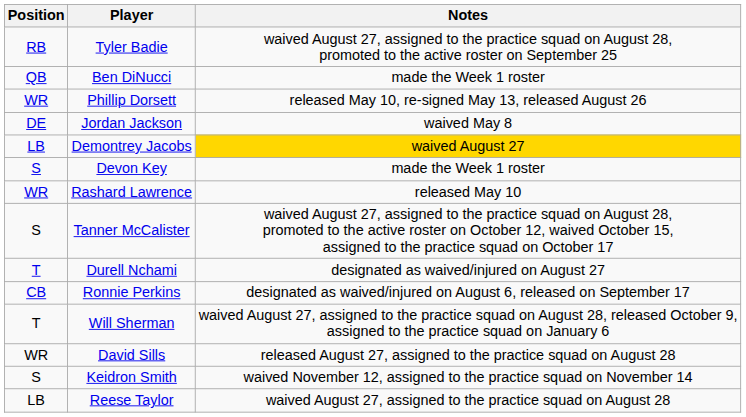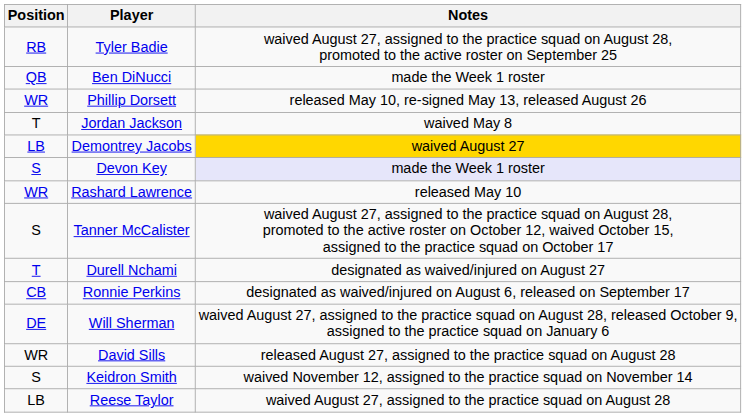(36, 123) DE -> (36, 123) T
(468, 169) no background -> (468, 169) lavender background
(36, 323) T -> (36, 323) DE
